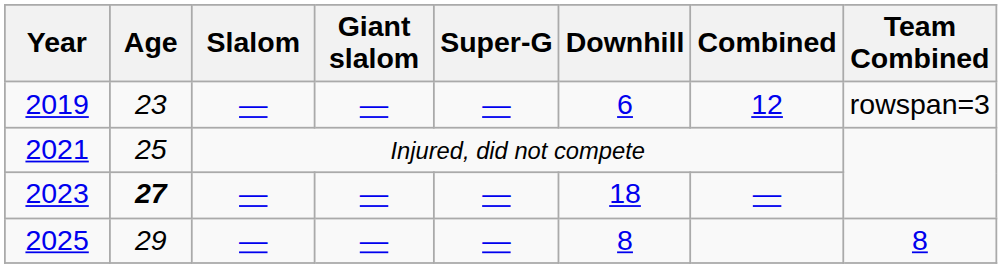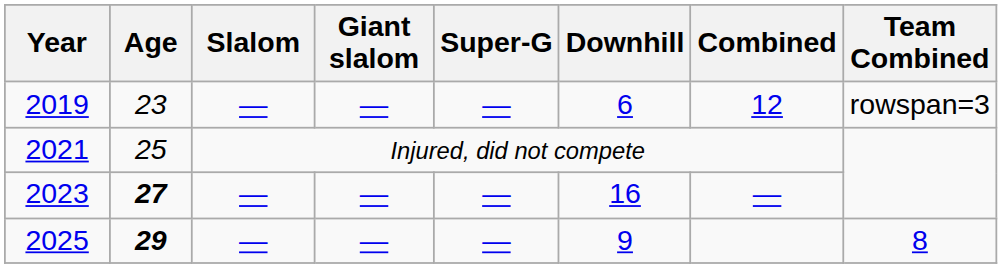(625, 194) 18 -> (625, 194) 16
(151, 239) normal -> (151, 239) bold
(625, 239) 8 -> (625, 239) 9
